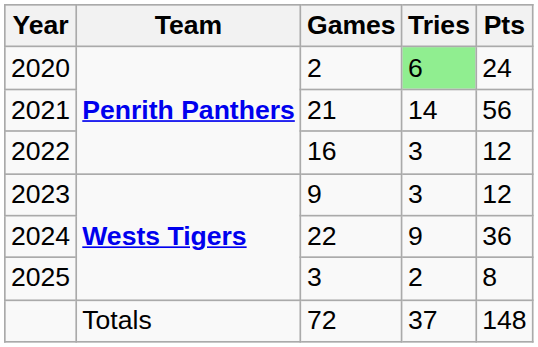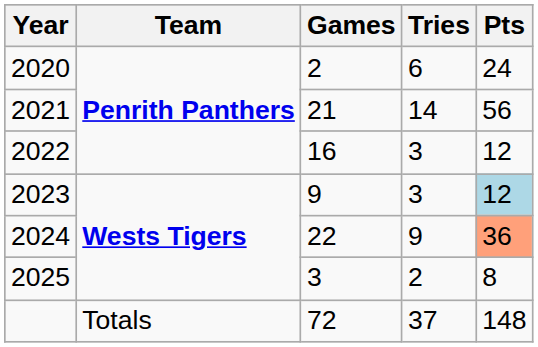(415, 67) lightgreen background -> (415, 67) no background
(497, 194) no background -> (497, 194) lightblue background
(497, 236) no background -> (497, 236) lightsalmon background
